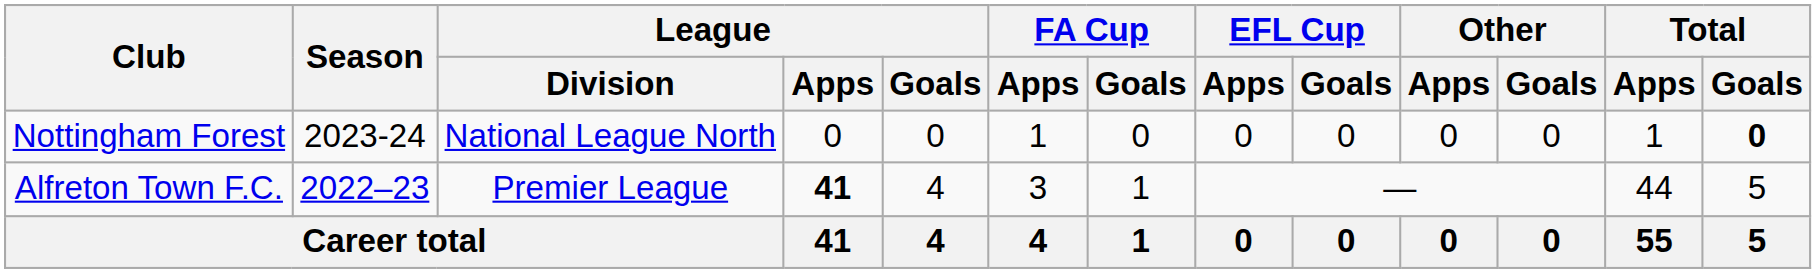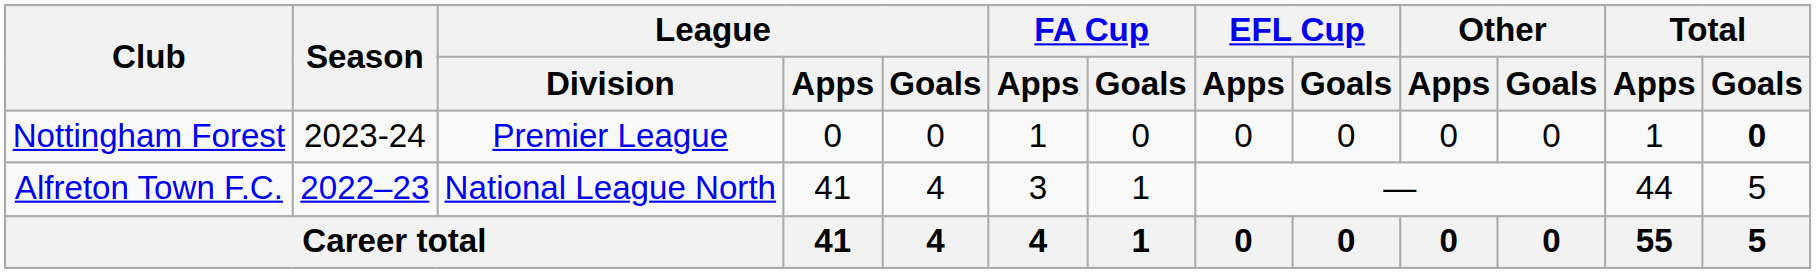(610, 135) National League North -> (610, 135) Premier League
(610, 188) Premier League -> (610, 188) National League North
(833, 188) bold -> (833, 188) normal
